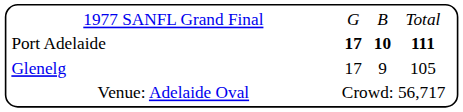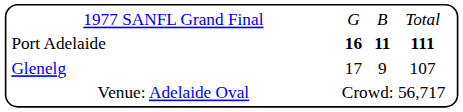(353, 44) 17 -> (353, 44) 16
(382, 44) 10 -> (382, 44) 11
(423, 68) 105 -> (423, 68) 107
